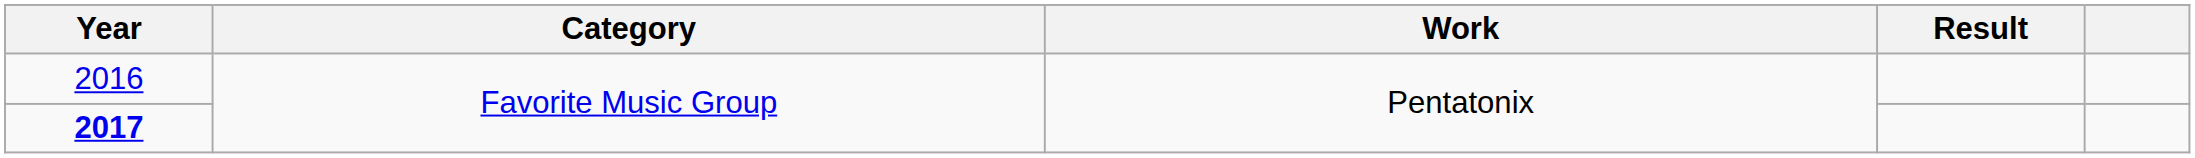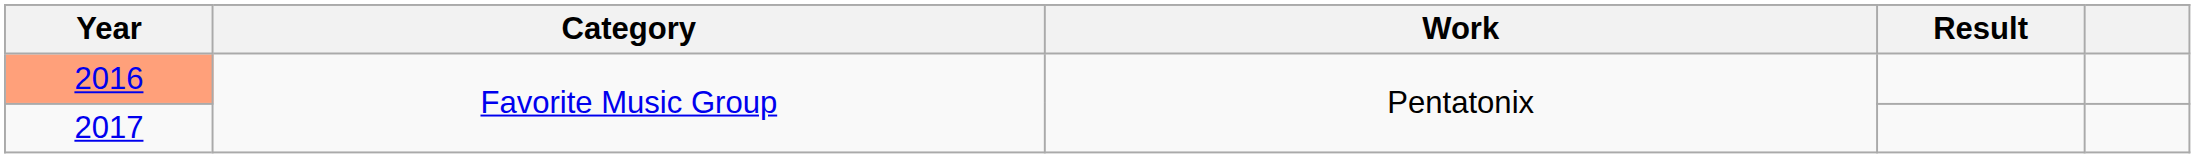(109, 78) no background -> (109, 78) lightsalmon background
(109, 127) bold -> (109, 127) normal
